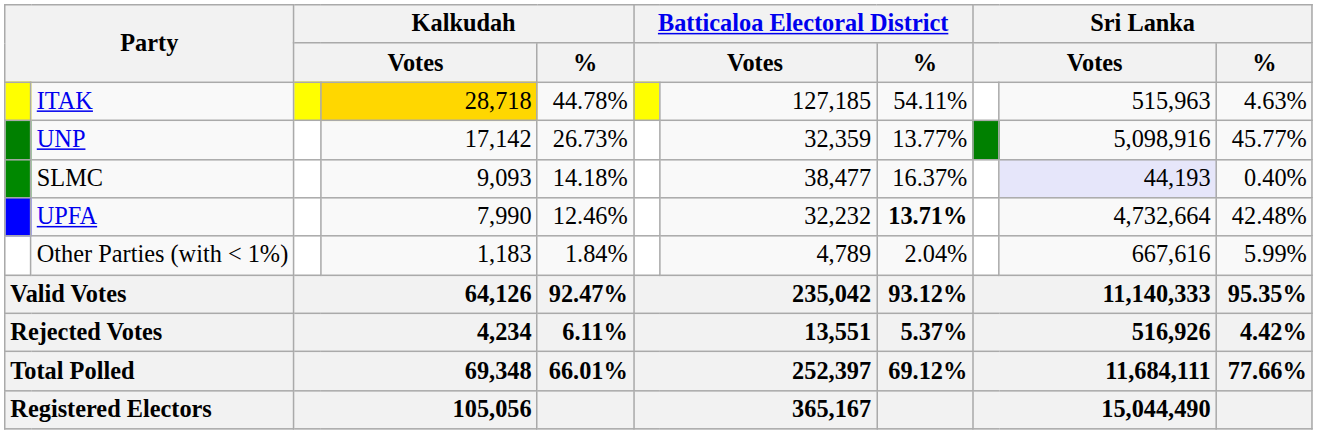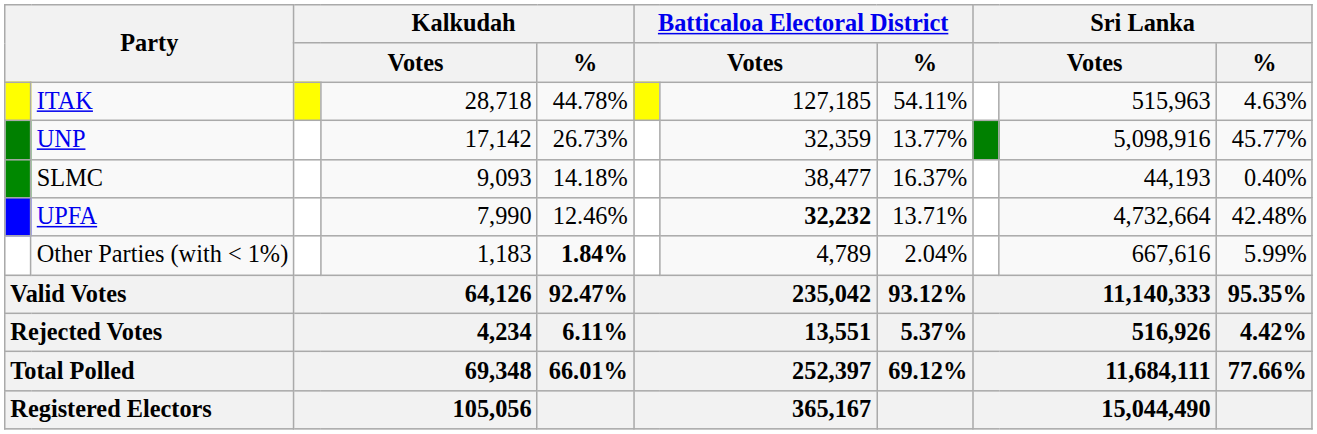(498, 100) gold background -> (498, 100) no background
(1177, 178) lavender background -> (1177, 178) no background
(838, 216) normal -> (838, 216) bold
(928, 216) bold -> (930, 216) normal
(596, 255) normal -> (594, 255) bold
